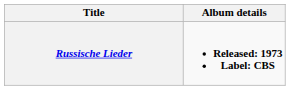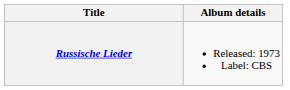(234, 59) bold -> (233, 59) normal
